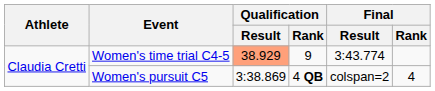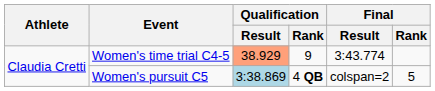(261, 77) no background -> (261, 77) lightblue background
(411, 77) 4 -> (411, 77) 5
